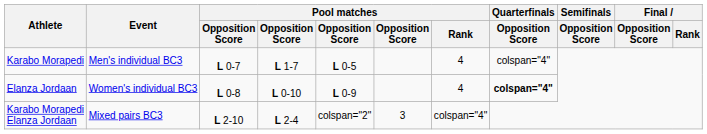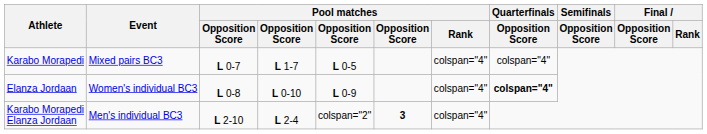(136, 61) Men's individual BC3 -> (126, 61) Mixed pairs BC3
(461, 61) 4 -> (461, 61) colspan="4"
(461, 88) 4 -> (461, 88) colspan="4"
(126, 116) Mixed pairs BC3 -> (136, 116) Men's individual BC3
(403, 116) normal -> (403, 116) bold
